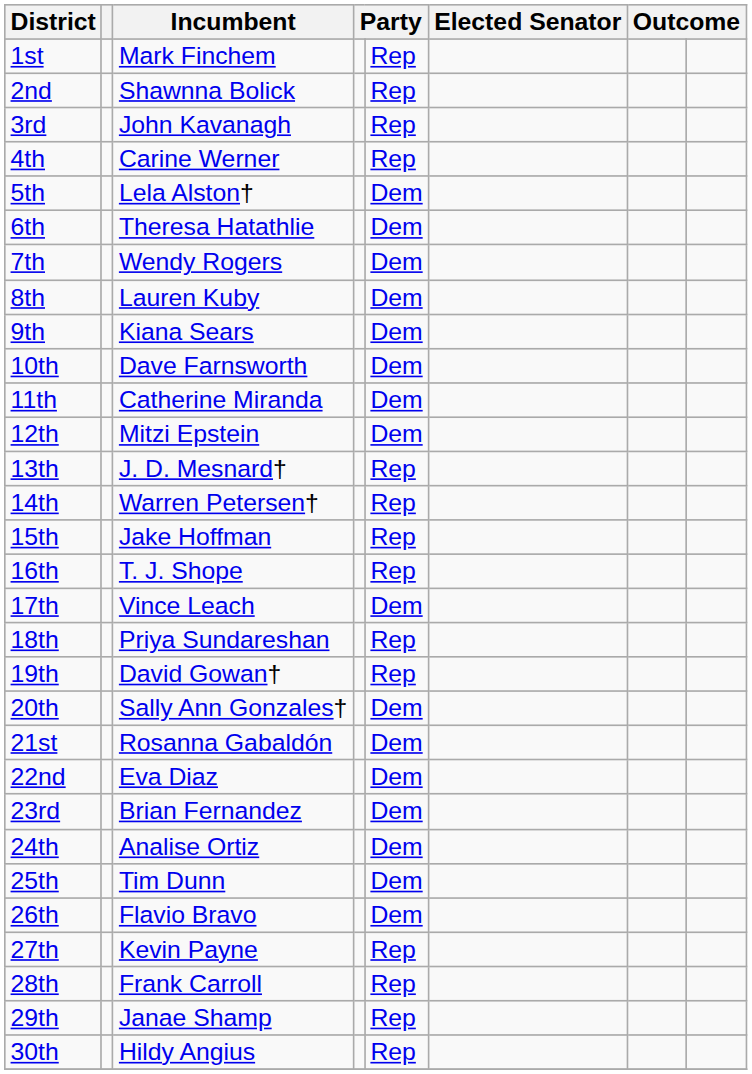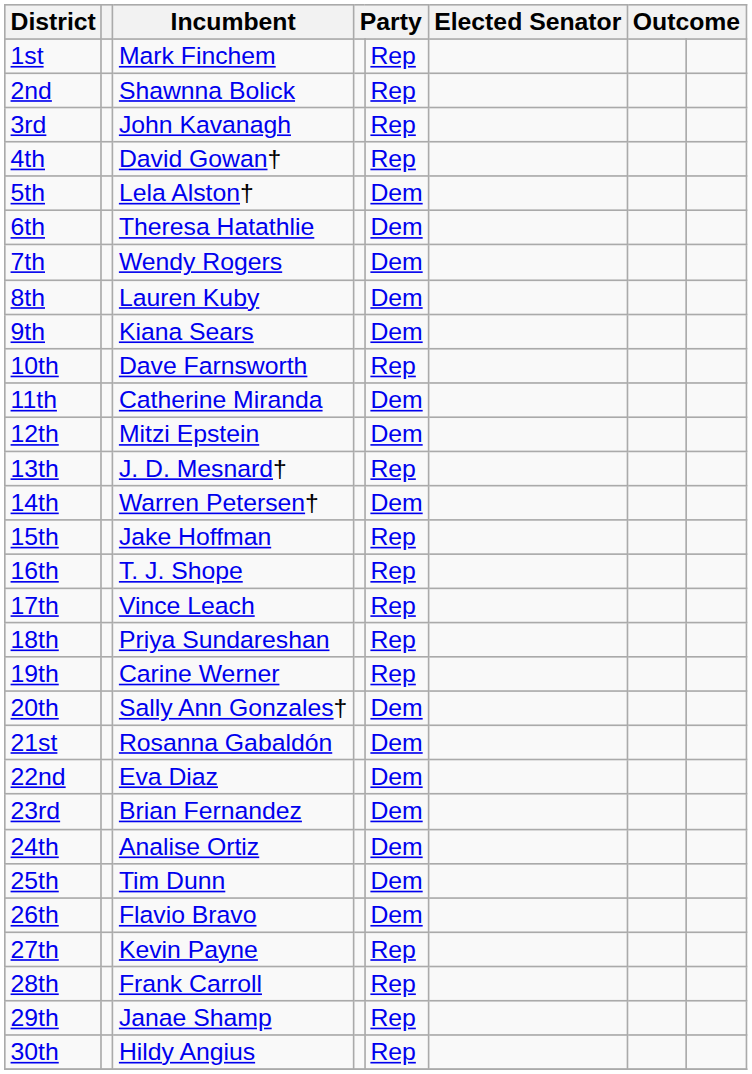(199, 159) Carine Werner -> (200, 159) David Gowan†
(397, 365) Dem -> (393, 365) Rep
(393, 502) Rep -> (397, 502) Dem
(397, 605) Dem -> (393, 605) Rep
(200, 674) David Gowan† -> (199, 674) Carine Werner
